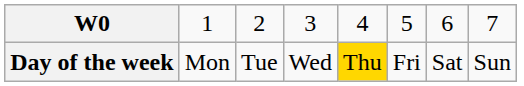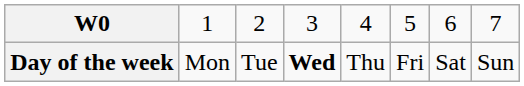(310, 61) normal -> (312, 61) bold
(362, 61) gold background -> (366, 61) no background
